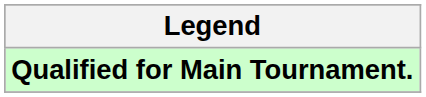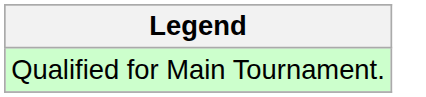(212, 69) bold -> (198, 69) normal
